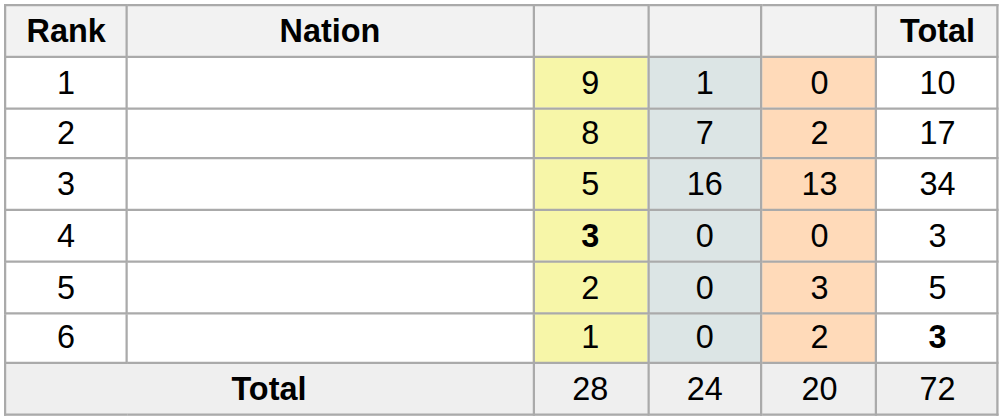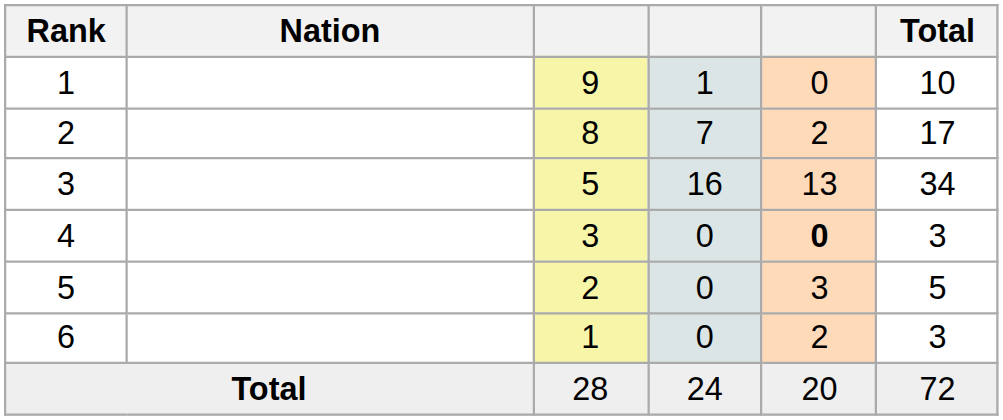(590, 236) bold -> (590, 236) normal
(819, 236) normal -> (819, 236) bold
(938, 338) bold -> (938, 338) normal
